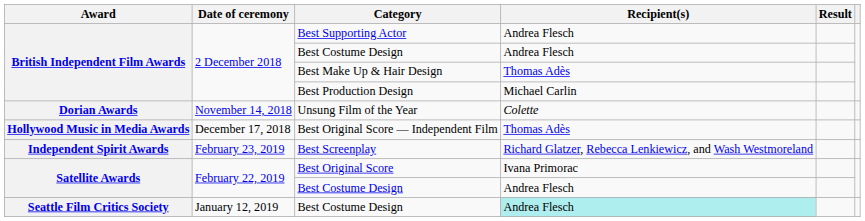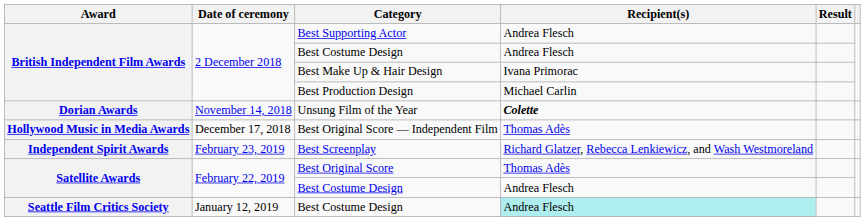(537, 71) Thomas Adès -> (541, 71) Ivana Primorac
(521, 110) normal -> (521, 110) bold
(541, 168) Ivana Primorac -> (537, 168) Thomas Adès
